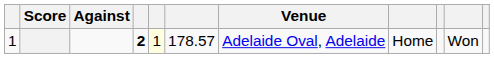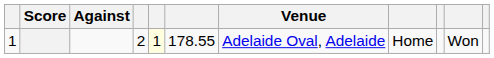(141, 41) bold -> (141, 41) normal
(192, 41) 178.57 -> (192, 41) 178.55
